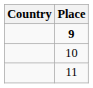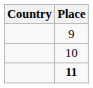(71, 33) bold -> (71, 33) normal
(71, 72) normal -> (71, 72) bold
